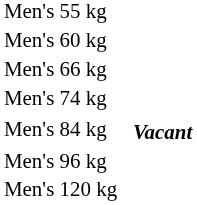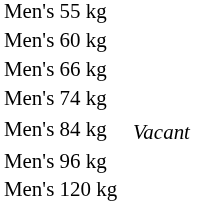(163, 132) bold -> (161, 132) normal
